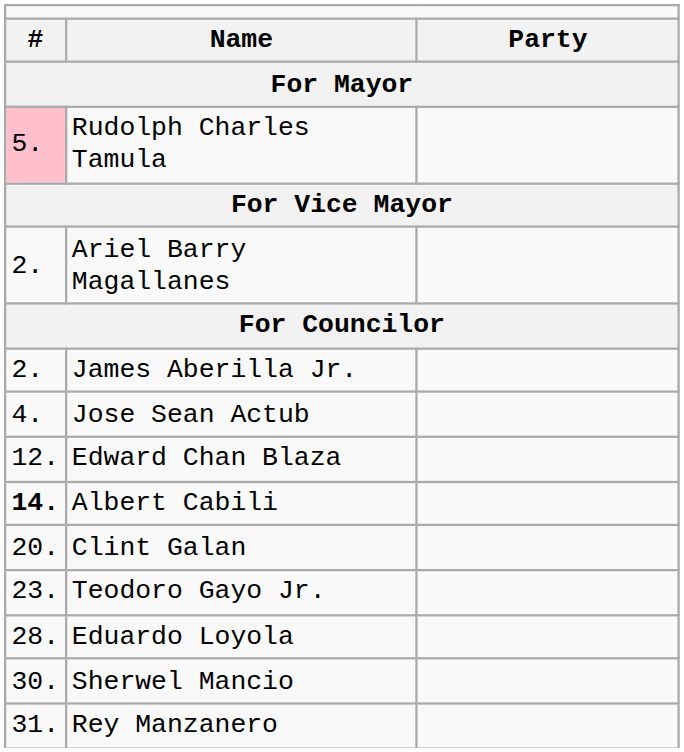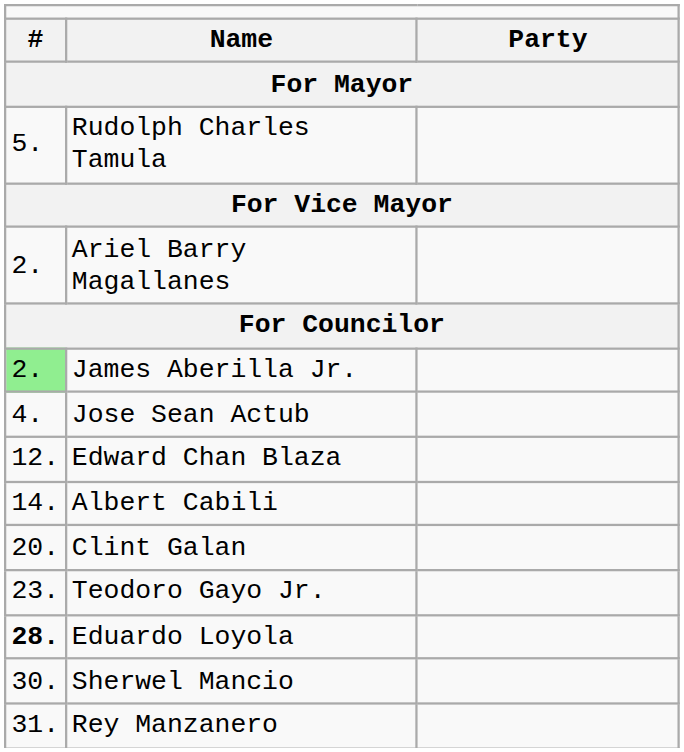(27, 144) pink background -> (27, 144) no background
(27, 370) no background -> (27, 370) lightgreen background
(35, 503) bold -> (35, 503) normal
(35, 636) normal -> (35, 636) bold
